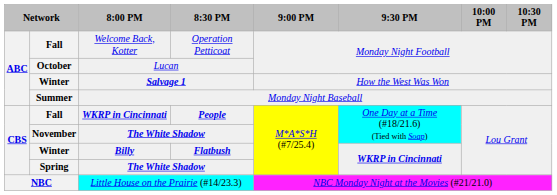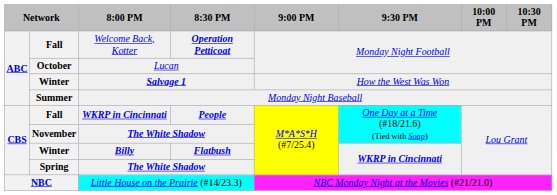(212, 44) normal -> (212, 44) bold
